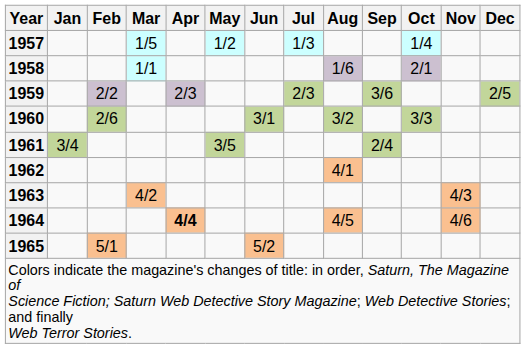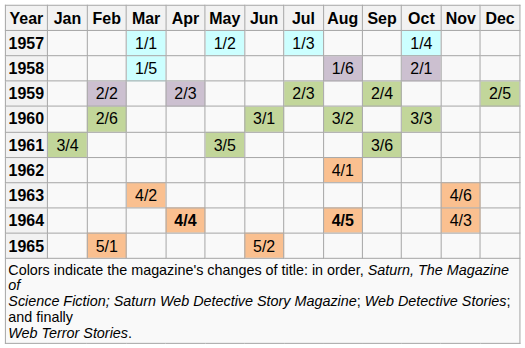(146, 43) 1/5 -> (146, 43) 1/1
(146, 69) 1/1 -> (146, 69) 1/5
(382, 94) 3/6 -> (382, 94) 2/4
(382, 144) 2/4 -> (382, 144) 3/6
(461, 195) 4/3 -> (461, 195) 4/6
(343, 220) normal -> (343, 220) bold
(461, 220) 4/6 -> (461, 220) 4/3
